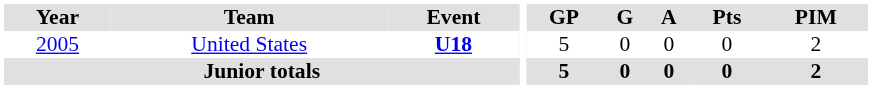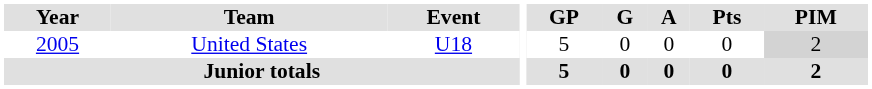(453, 44) bold -> (453, 44) normal
(816, 44) no background -> (816, 44) lightgrey background
